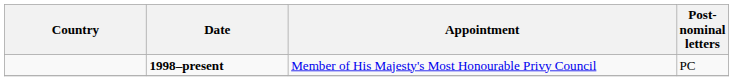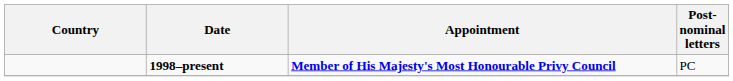(444, 65) normal -> (453, 65) bold
